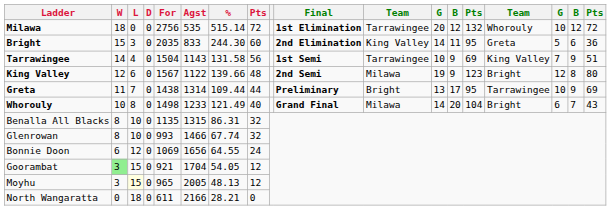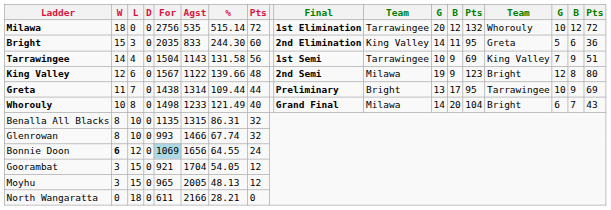(117, 151) normal -> (117, 151) bold
(168, 151) no background -> (168, 151) lightblue background
(117, 167) lightgreen background -> (117, 167) no background
(136, 182) lightyellow background -> (136, 182) no background
